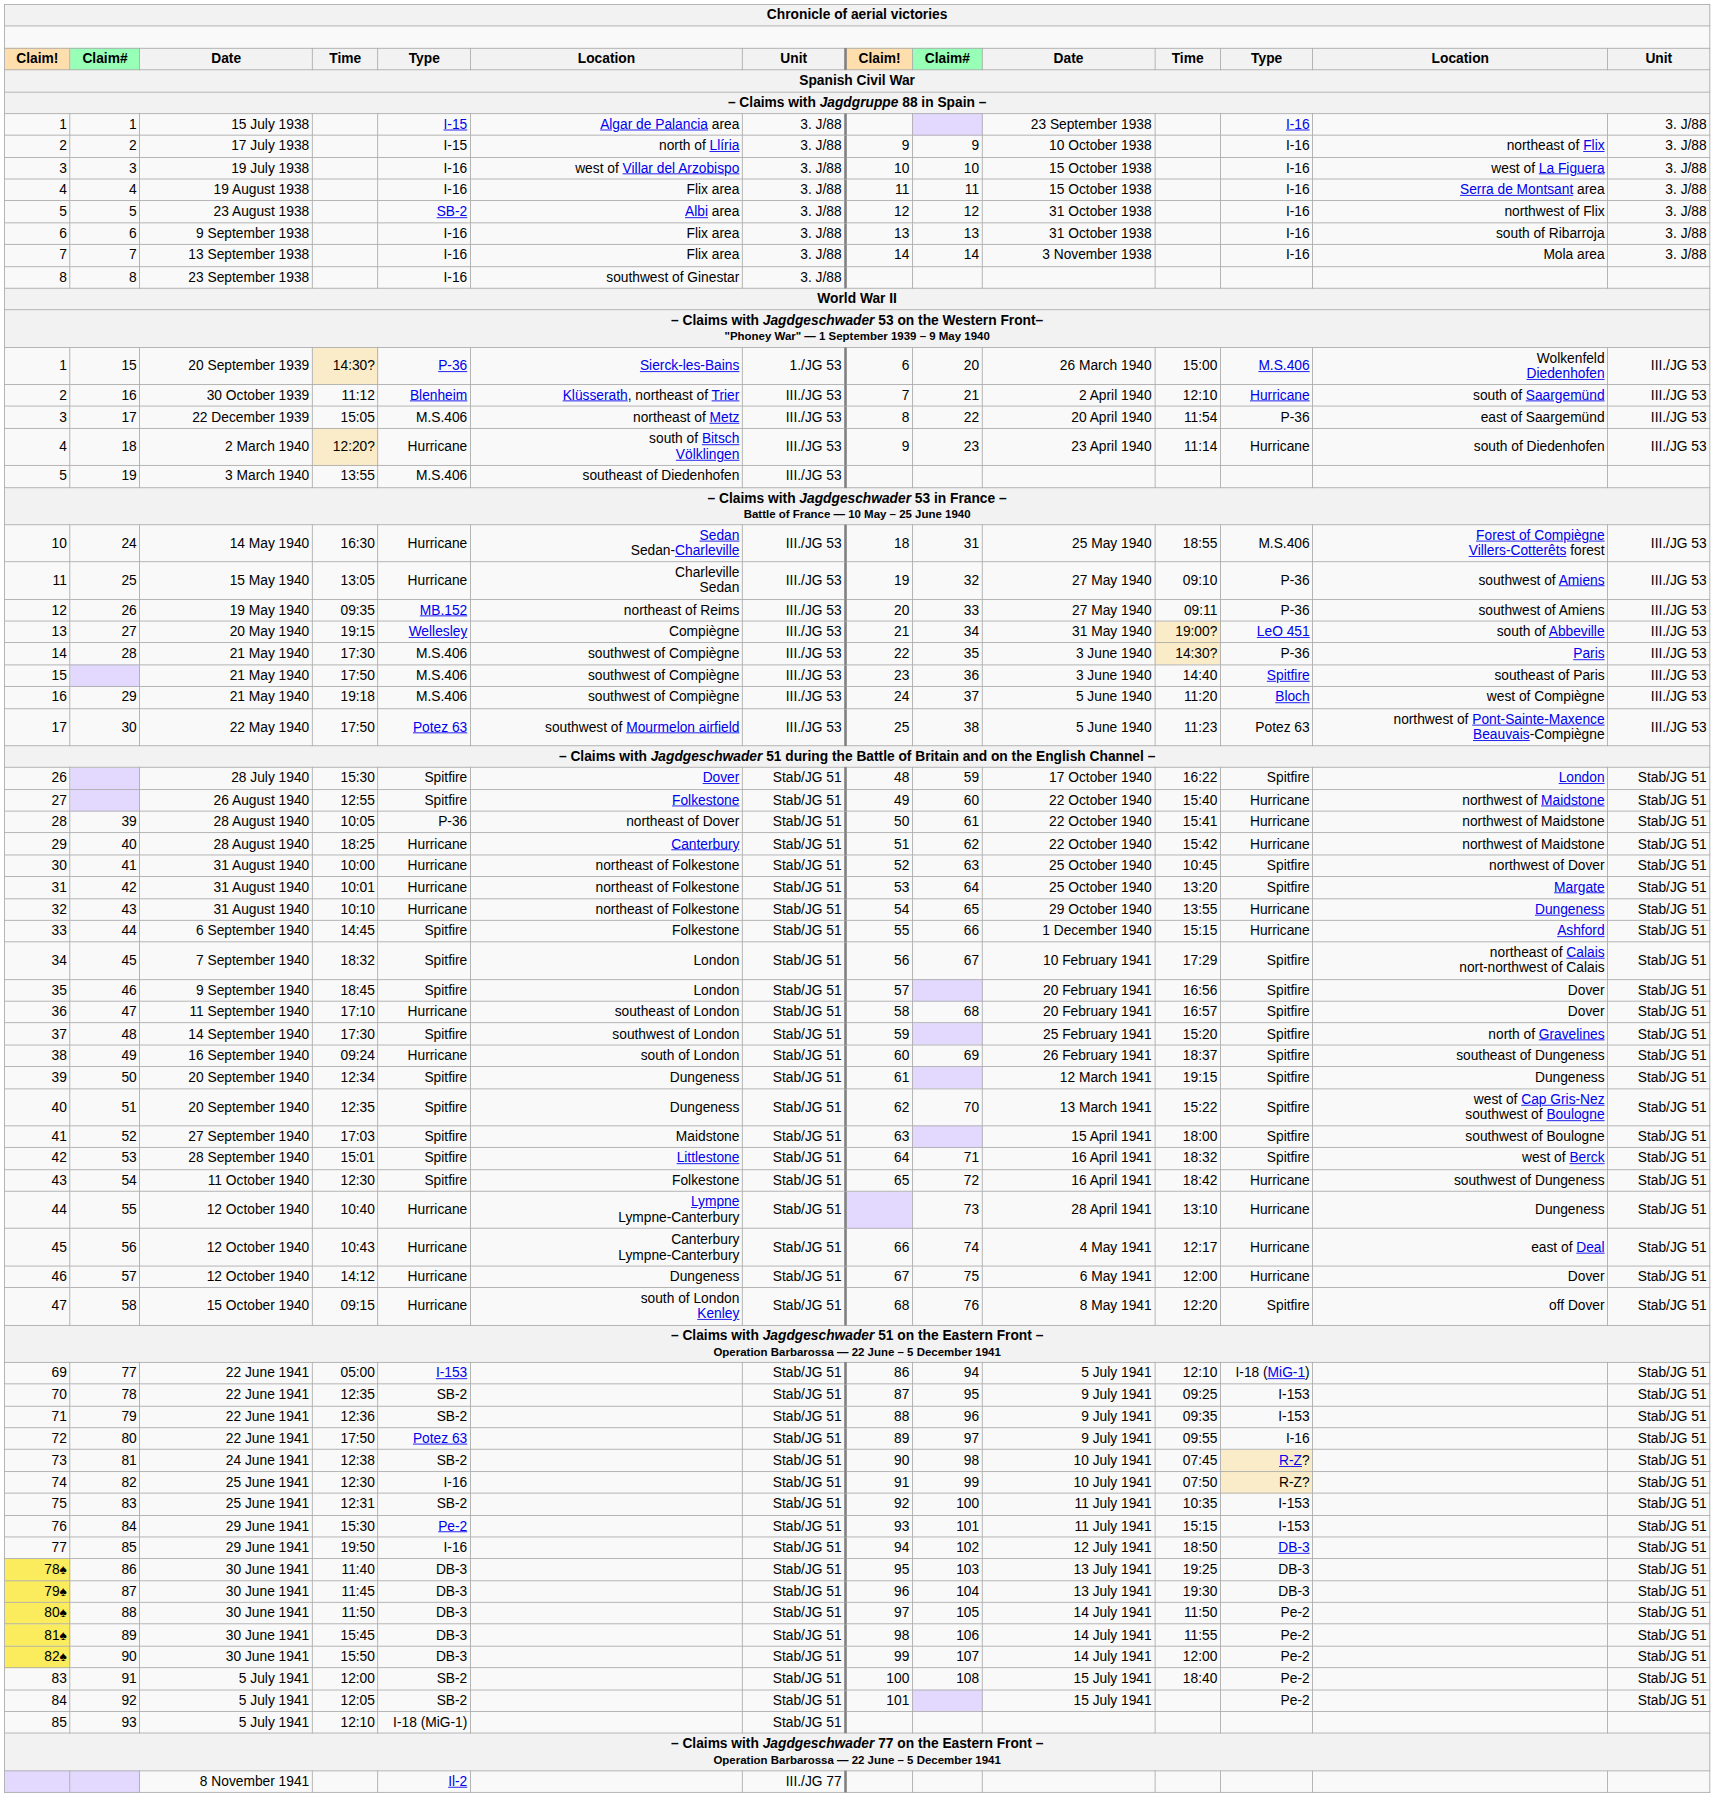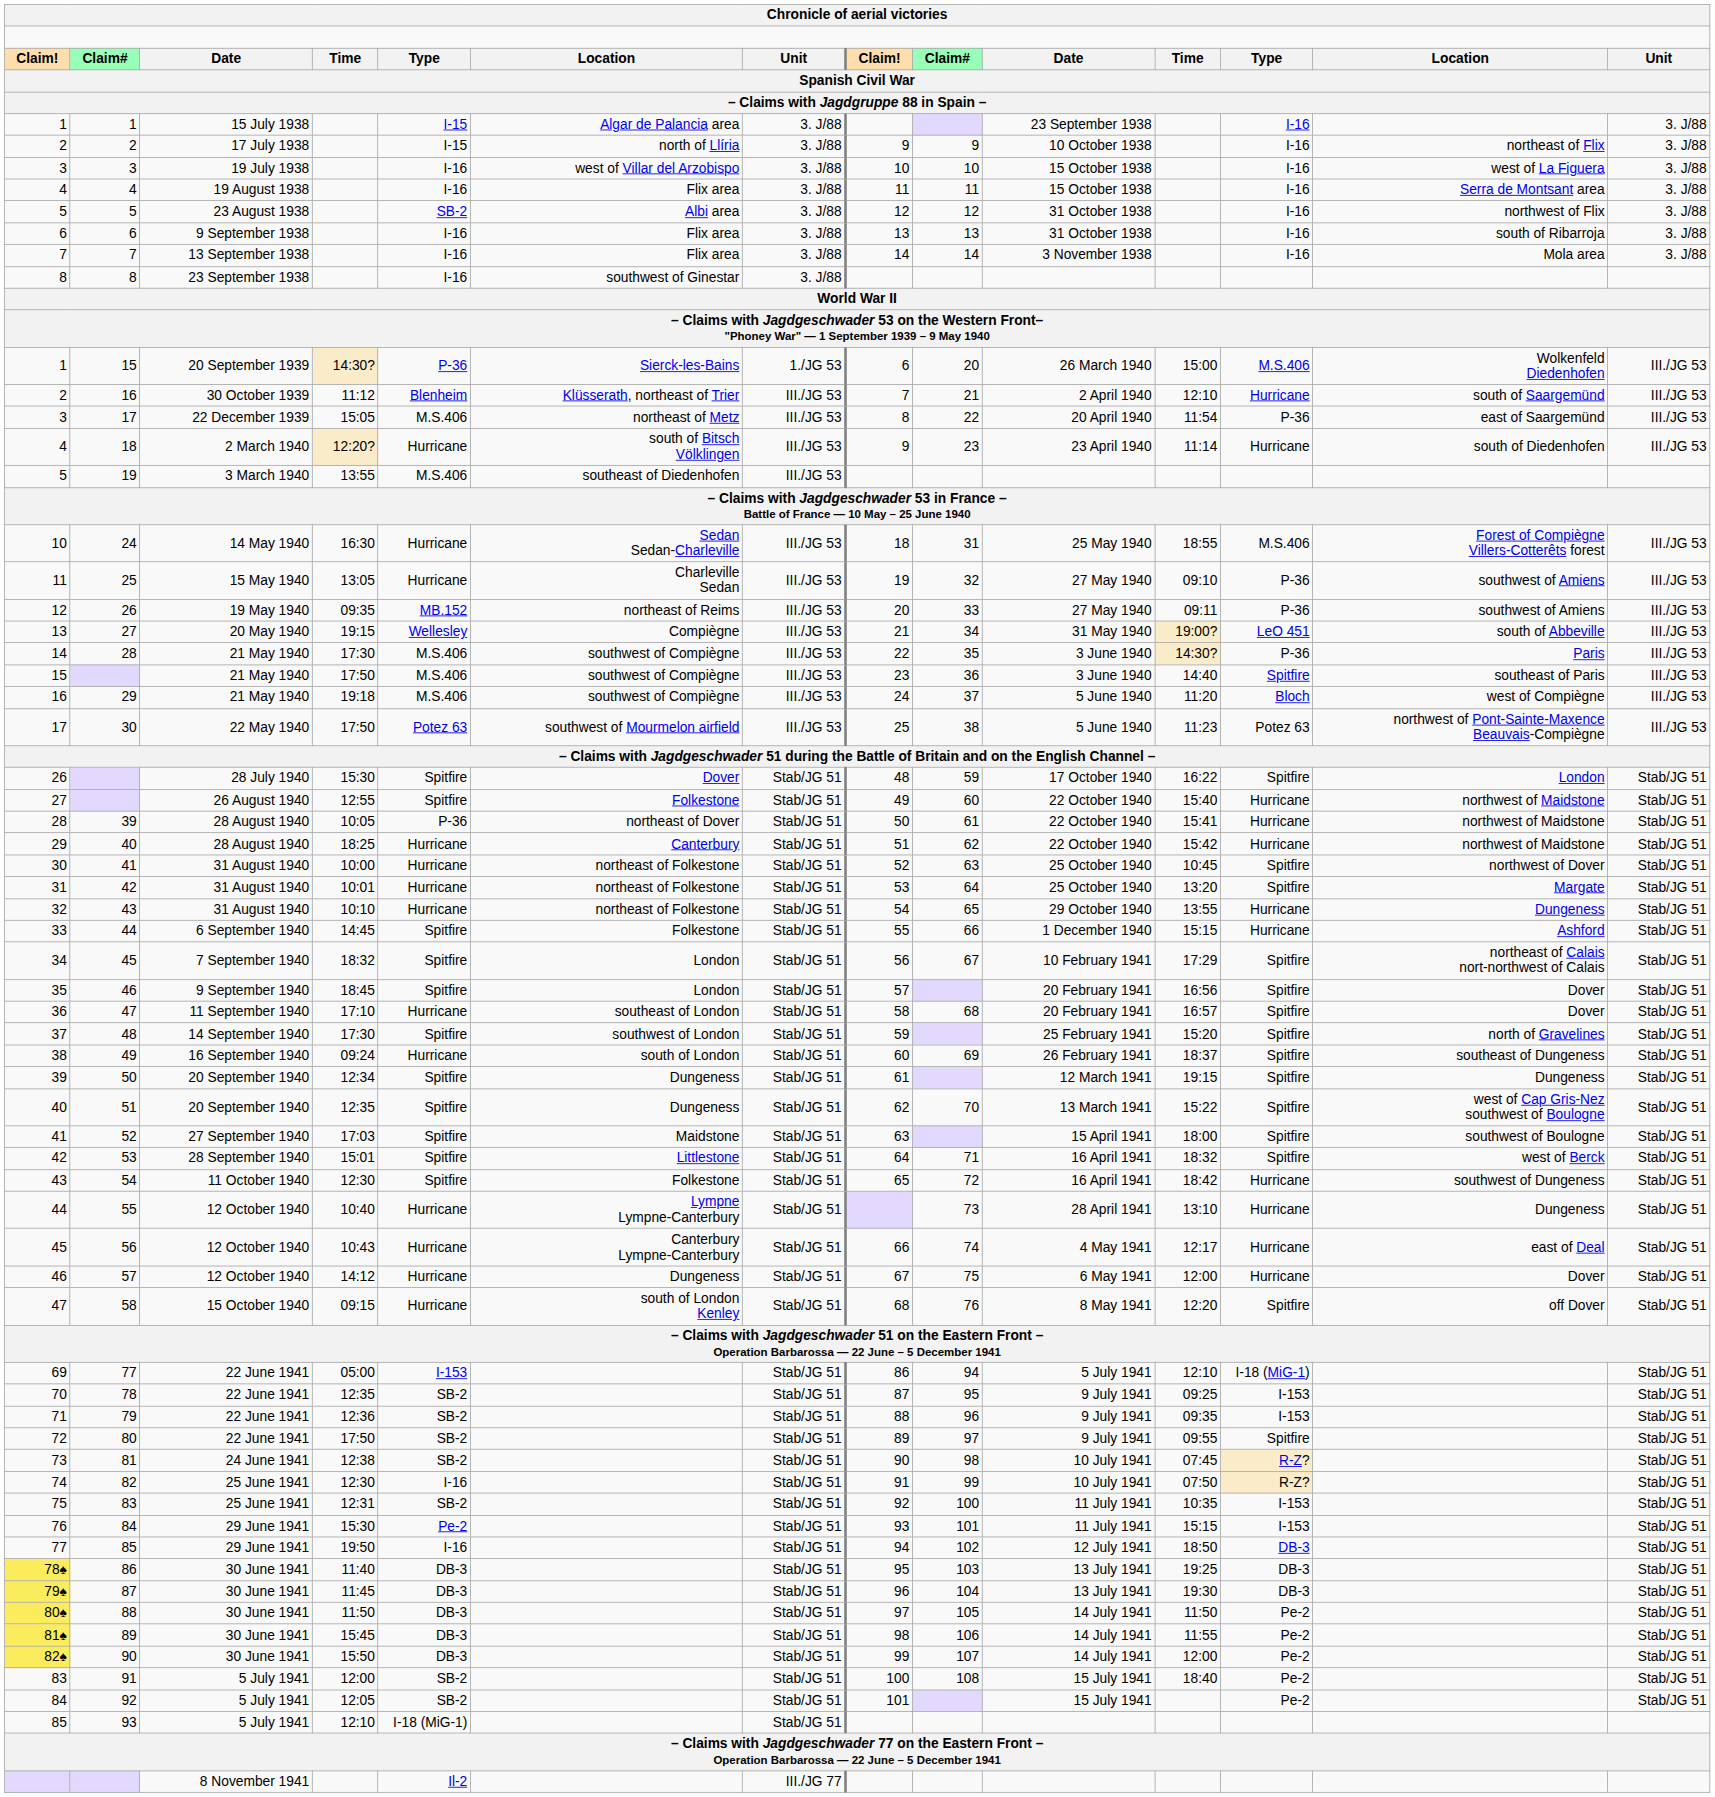(440, 1438) Potez 63 -> (452, 1438) SB-2
(1298, 1438) I-16 -> (1288, 1438) Spitfire
